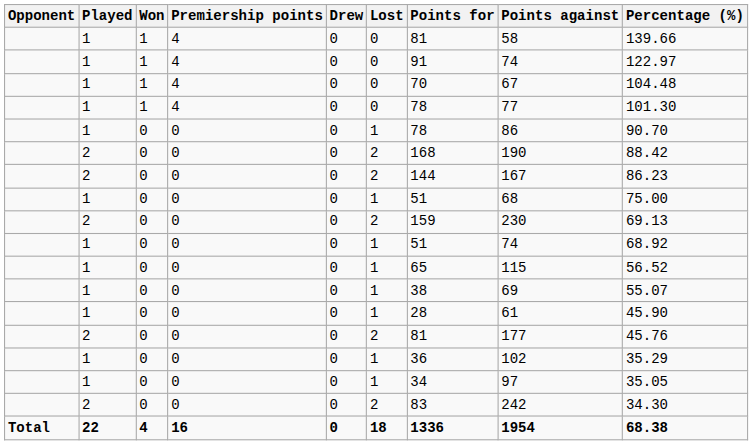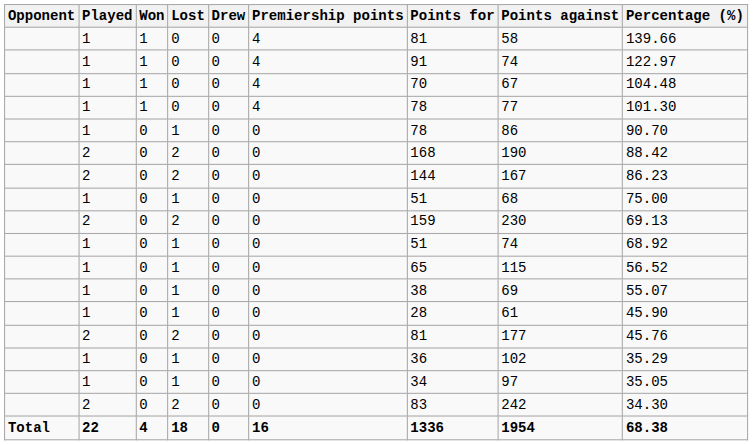columns swapped: (387, 16) <-> (247, 16)
